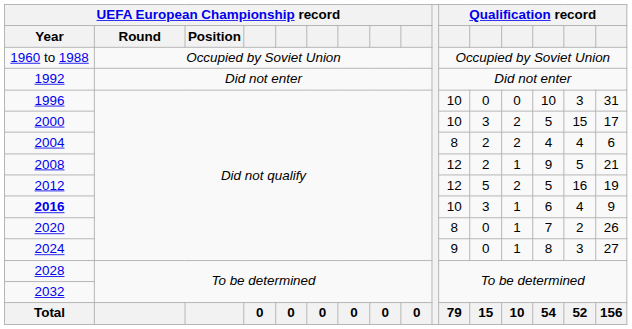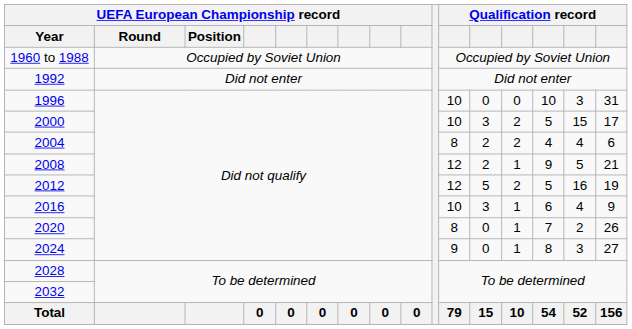(50, 206) bold -> (50, 206) normal
